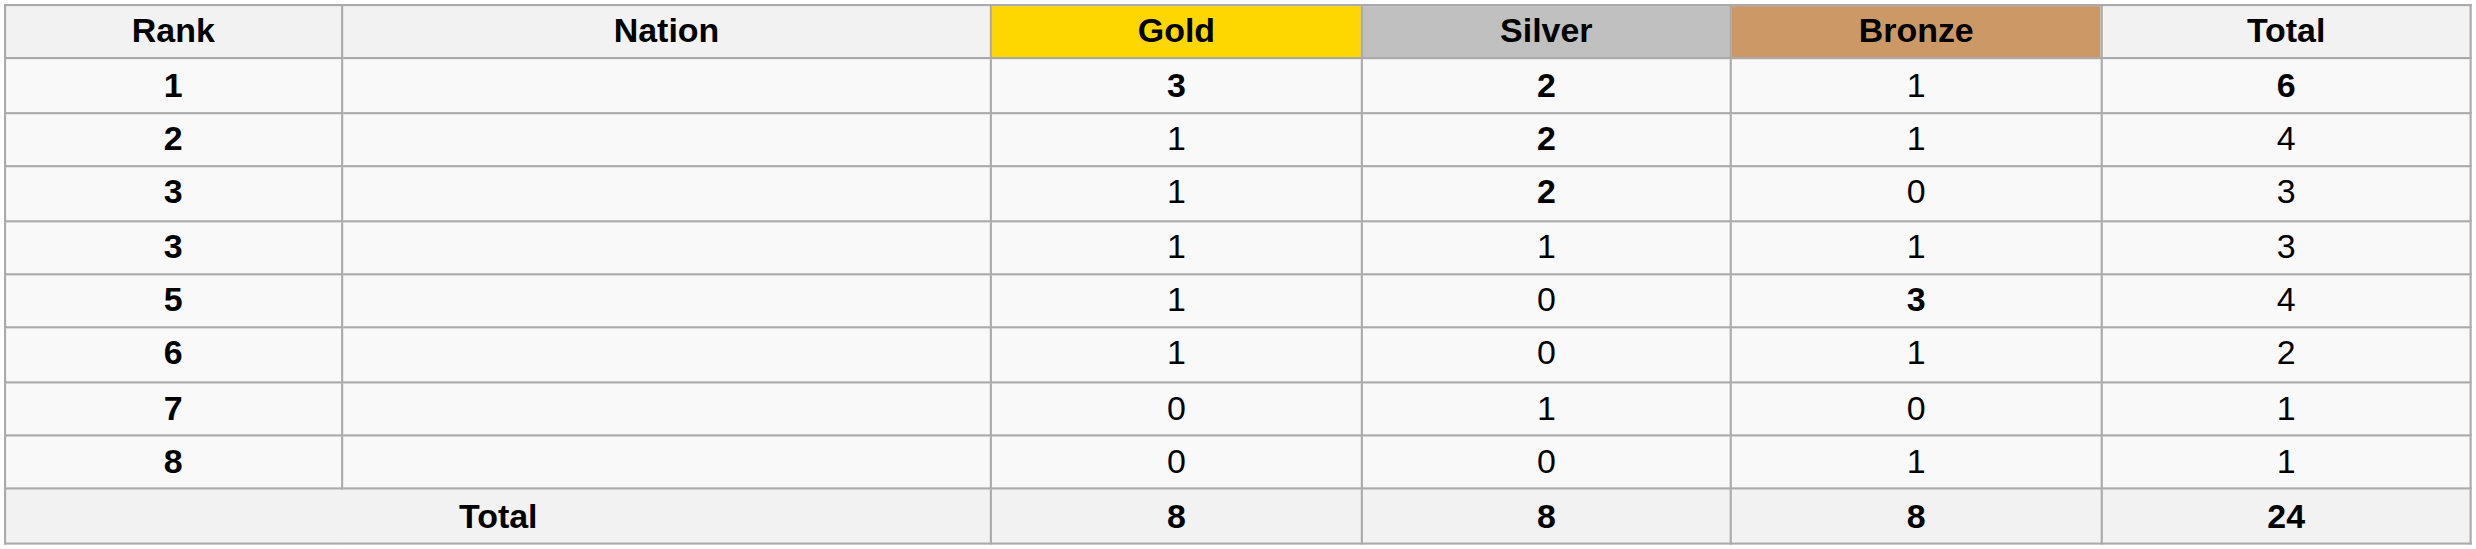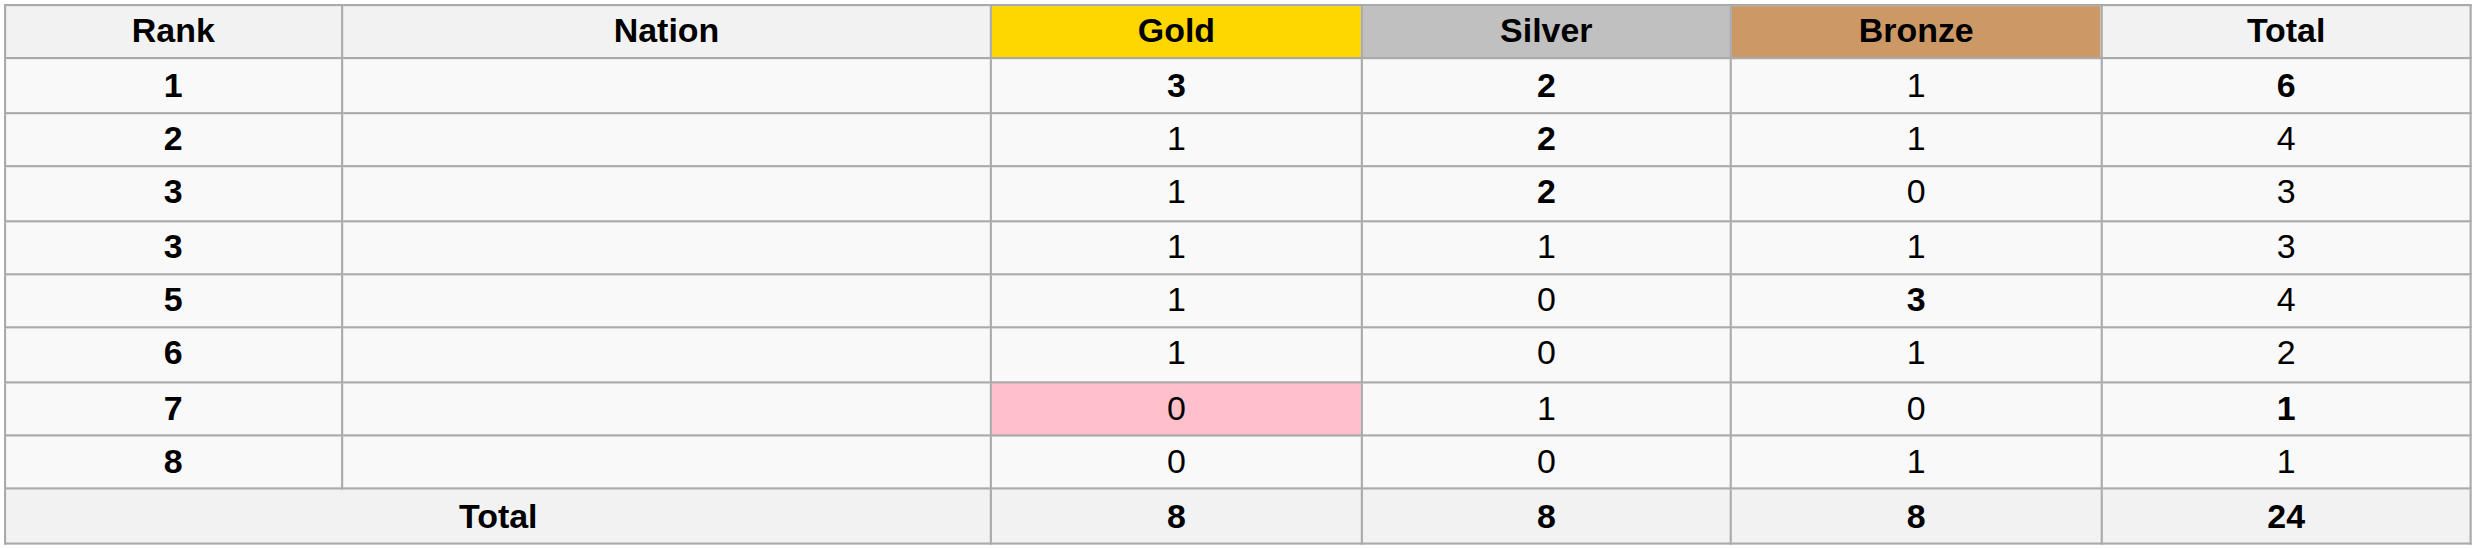(1176, 407) no background -> (1176, 407) pink background
(2286, 407) normal -> (2286, 407) bold
